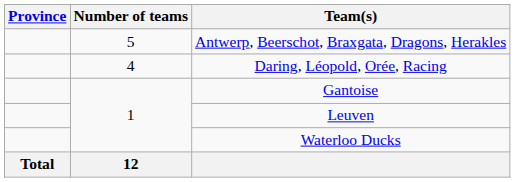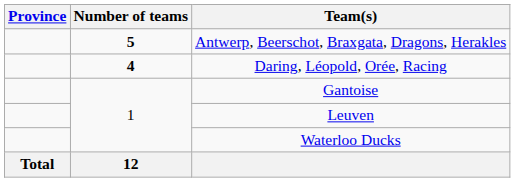(131, 41) normal -> (131, 41) bold
(131, 66) normal -> (131, 66) bold
